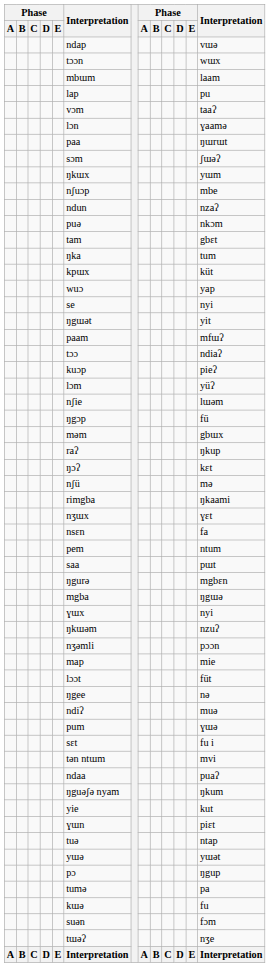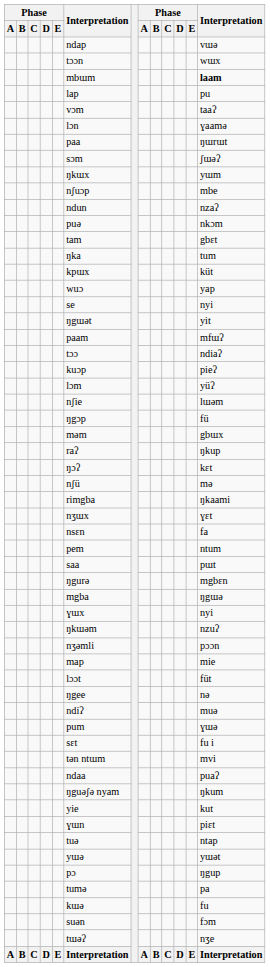(210, 77) normal -> (211, 77) bold
